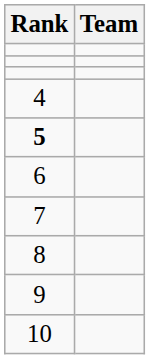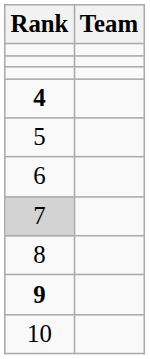(39, 97) normal -> (39, 97) bold
(39, 137) bold -> (39, 137) normal
(39, 215) no background -> (39, 215) lightgrey background
(39, 294) normal -> (39, 294) bold
